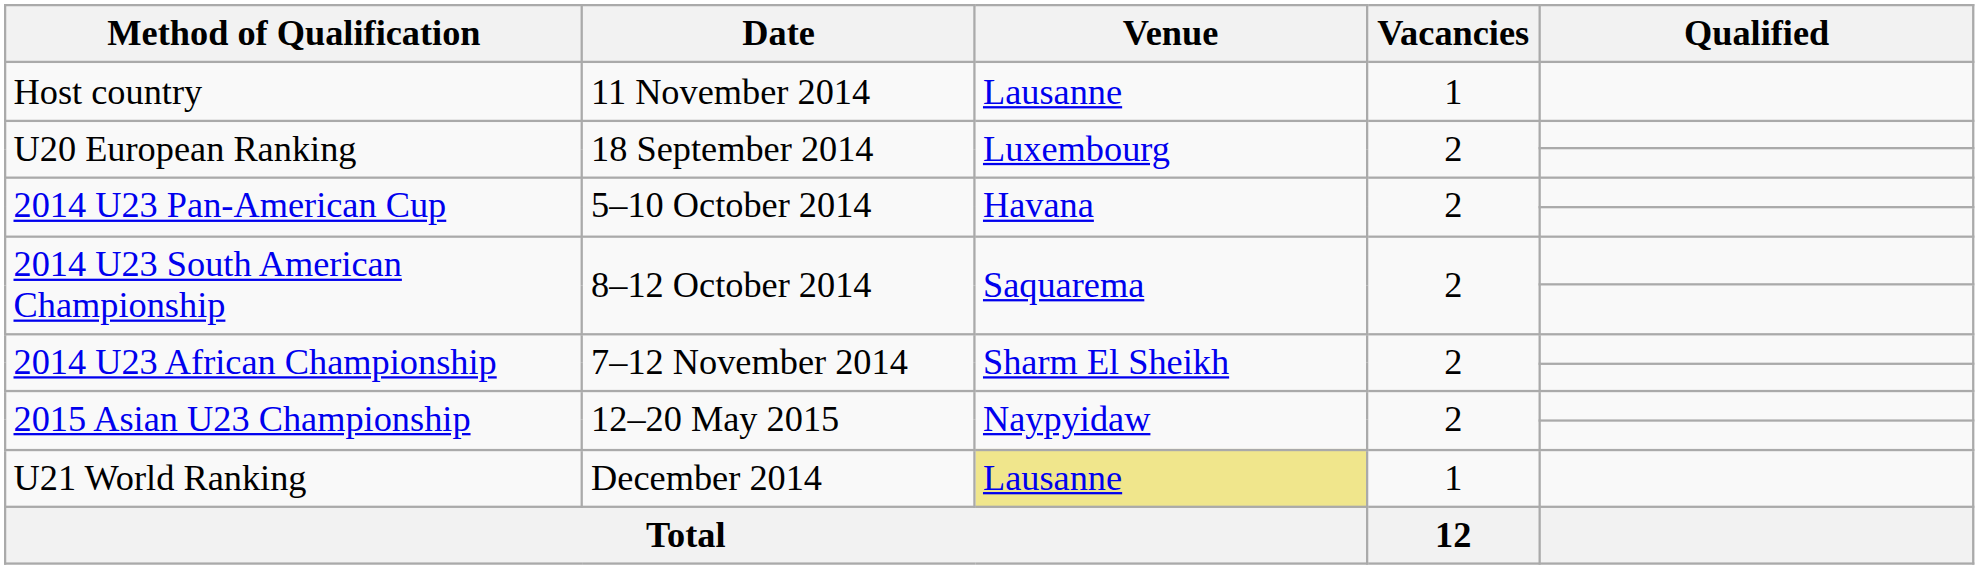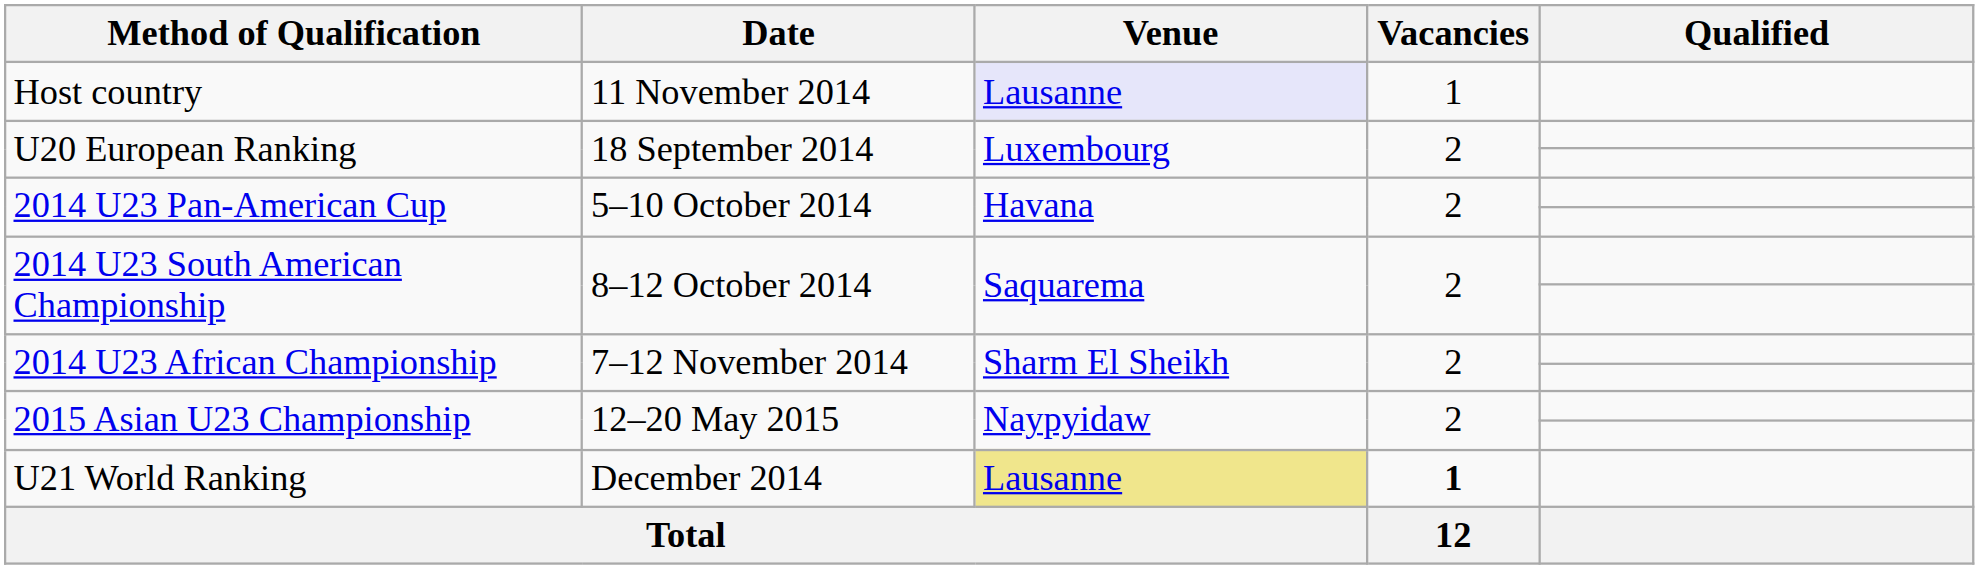(1053, 90) no background -> (1053, 90) lavender background
(1453, 477) normal -> (1453, 477) bold
